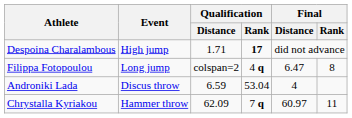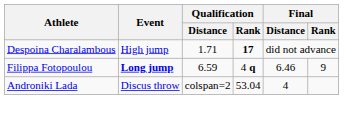(145, 67) normal -> (147, 67) bold
(216, 67) colspan=2 -> (208, 67) 6.59
(294, 67) 6.47 -> (286, 67) 6.46
(332, 67) 8 -> (323, 67) 9
(216, 86) 6.59 -> (208, 86) colspan=2
- row: (52, 104)
